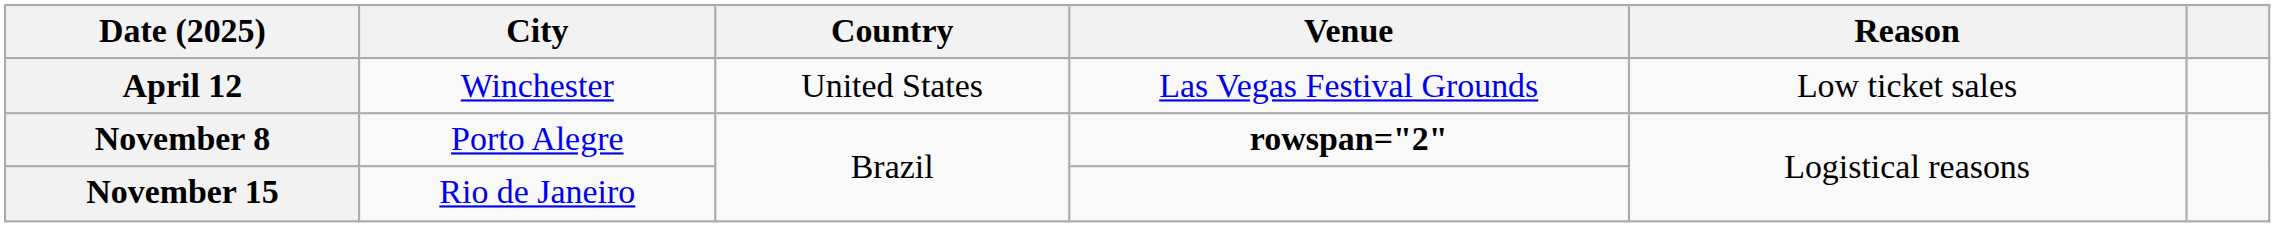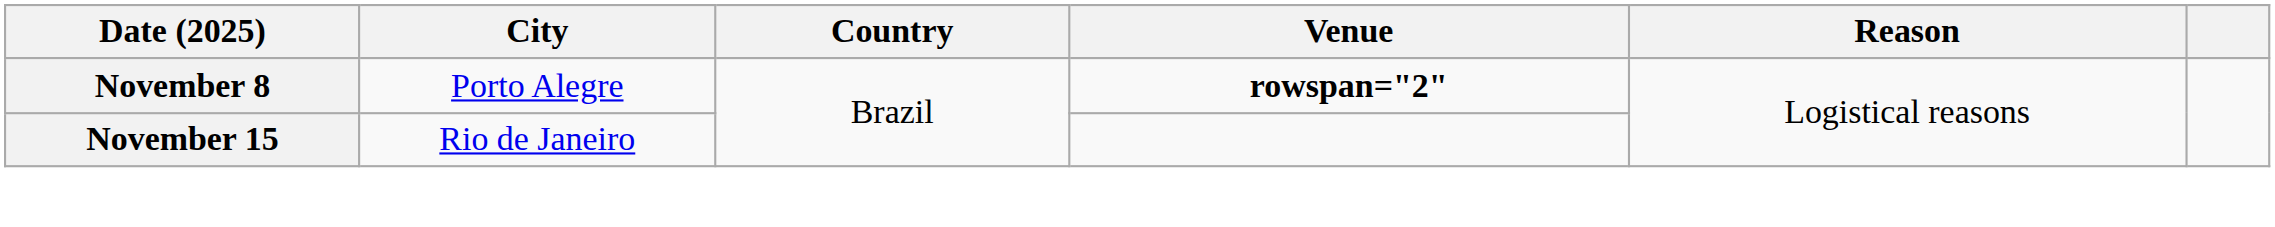- row: (182, 85)
